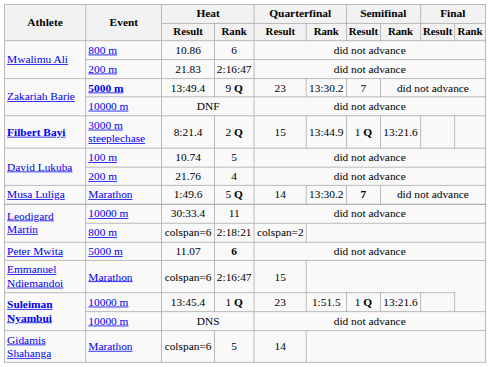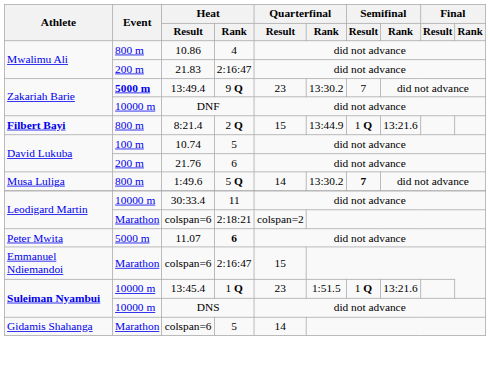(234, 50) 6 -> (234, 50) 4
(117, 132) 3000 m steeplechase -> (129, 125) 800 m
(234, 176) 4 -> (234, 163) 6
(110, 195) Marathon -> (129, 182) 800 m
(103, 233) 800 m -> (137, 219) Marathon
